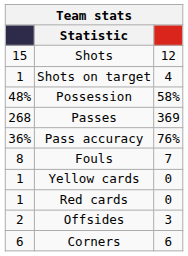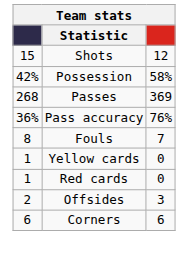- row: (94, 76)
(20, 97) 48% -> (27, 76) 42%
